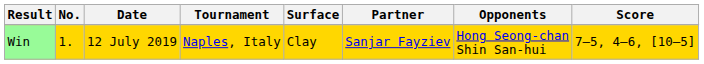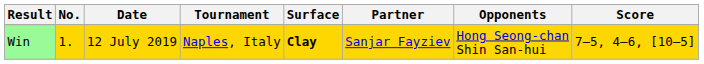(302, 42) normal -> (302, 42) bold
